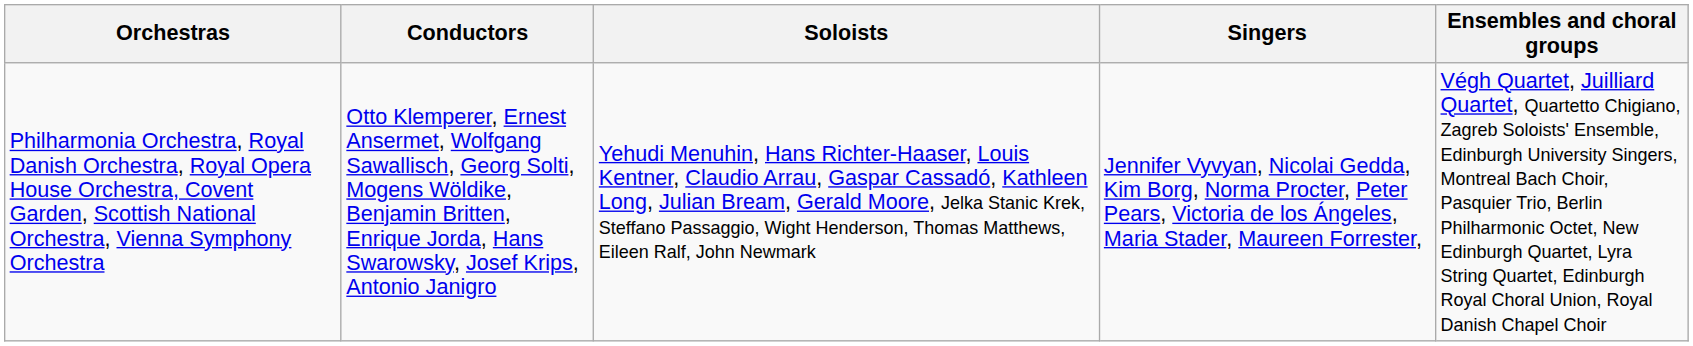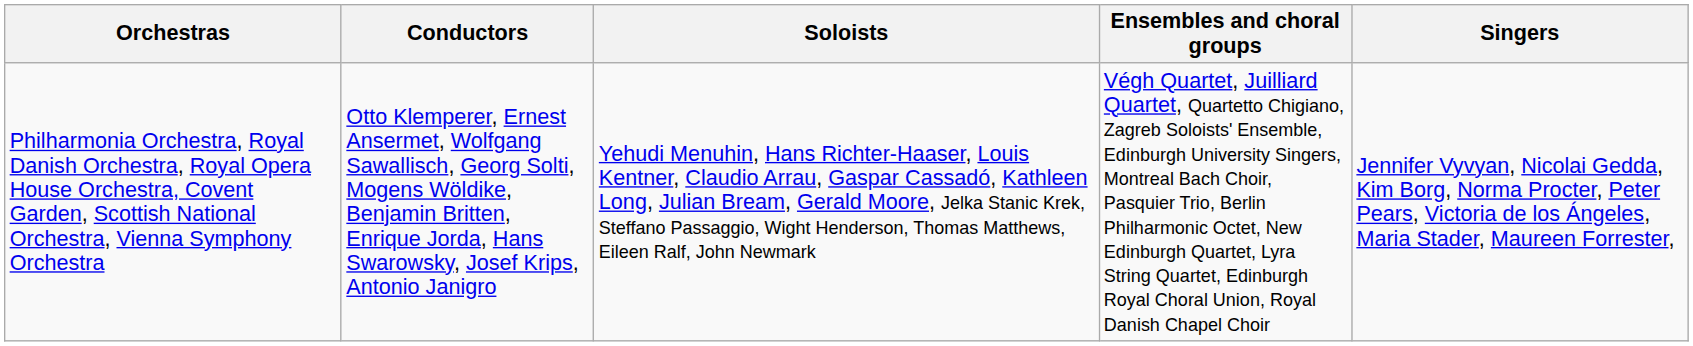columns swapped: (1267, 33) <-> (1562, 33)
